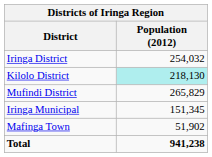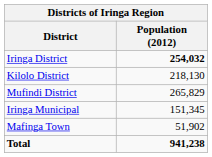(187, 59) normal -> (187, 59) bold
(187, 76) paleturquoise background -> (187, 76) no background
